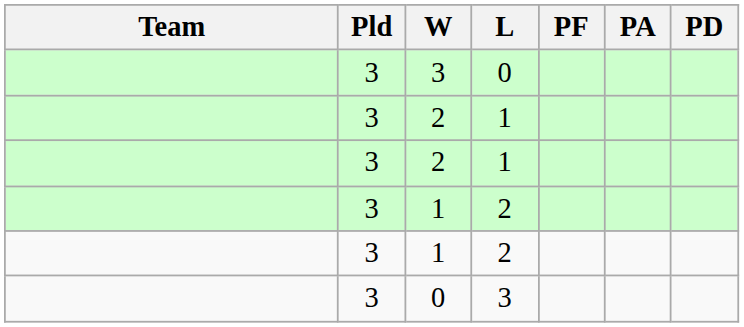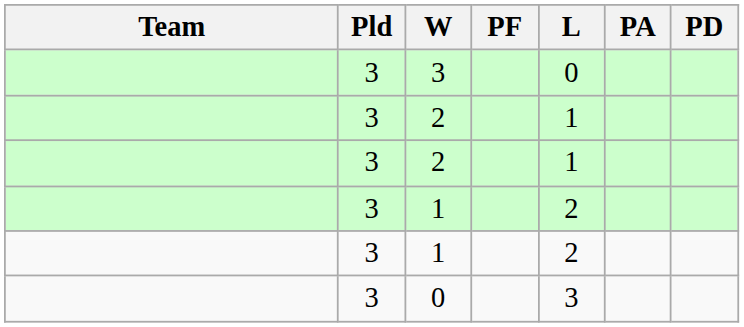columns swapped: (505, 27) <-> (571, 27)
